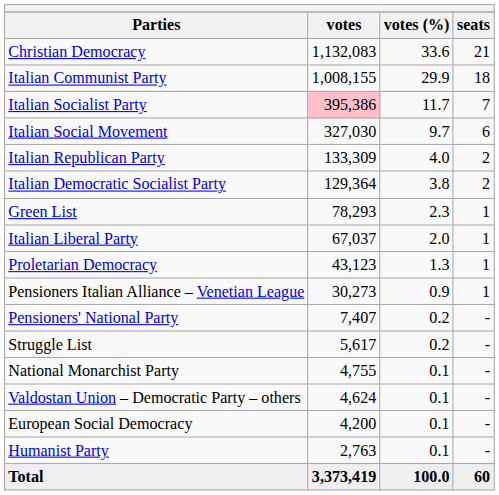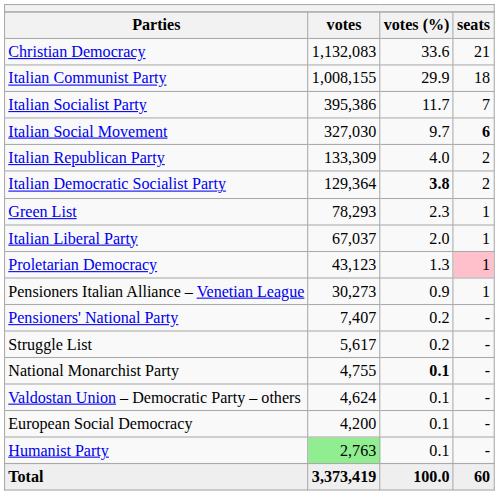(350, 105) pink background -> (350, 105) no background
(486, 131) normal -> (486, 131) bold
(439, 184) normal -> (439, 184) bold
(486, 264) no background -> (486, 264) pink background
(439, 370) normal -> (439, 370) bold
(358, 450) no background -> (358, 450) lightgreen background
